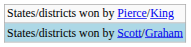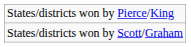(95, 32) lightblue background -> (95, 32) no background
